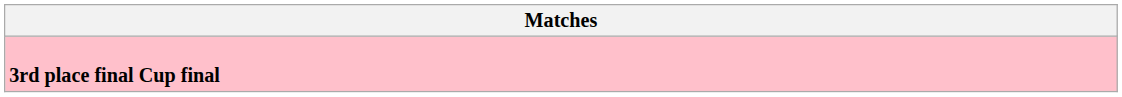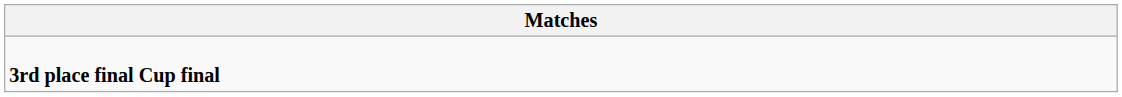(115, 75) pink background -> (115, 75) no background
